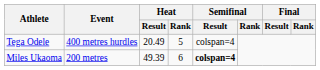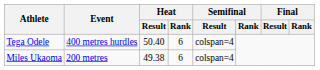(154, 42) 20.49 -> (154, 42) 50.40
(180, 42) 5 -> (180, 42) 6
(154, 58) 49.39 -> (154, 58) 49.38
(215, 58) bold -> (214, 58) normal
